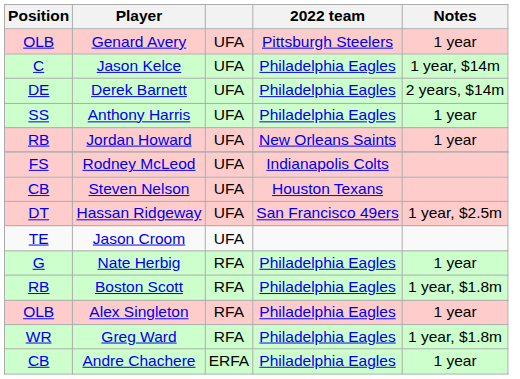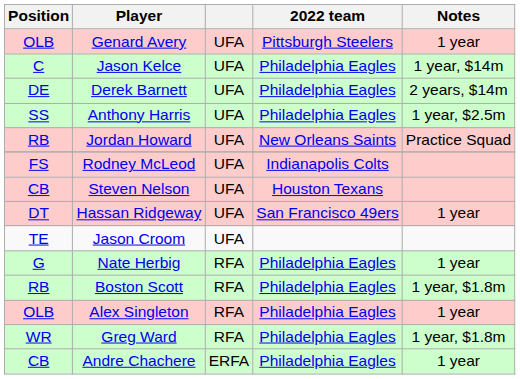(455, 115) 1 year -> (458, 115) 1 year, $2.5m
(455, 139) 1 year -> (458, 139) Practice Squad
(455, 213) 1 year, $2.5m -> (458, 213) 1 year
